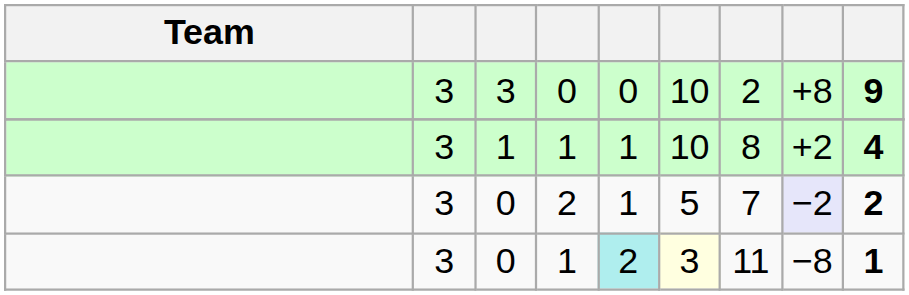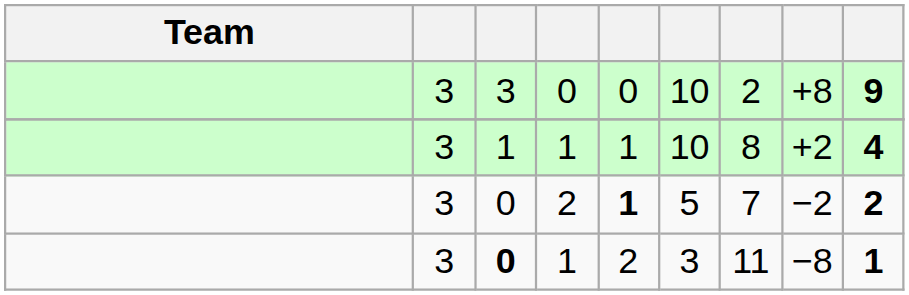(628, 203) normal -> (628, 203) bold
(812, 203) lavender background -> (812, 203) no background
(506, 260) normal -> (506, 260) bold
(628, 260) paleturquoise background -> (628, 260) no background
(690, 260) lightyellow background -> (690, 260) no background
